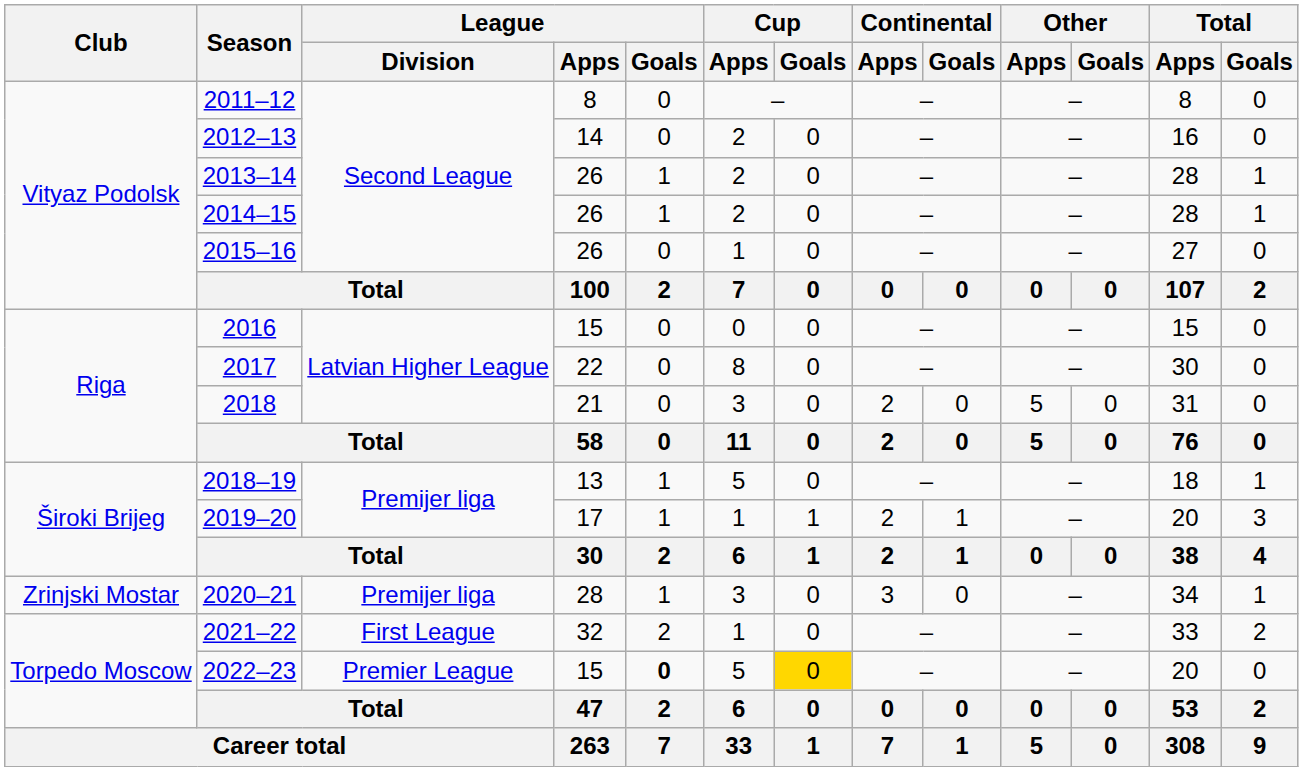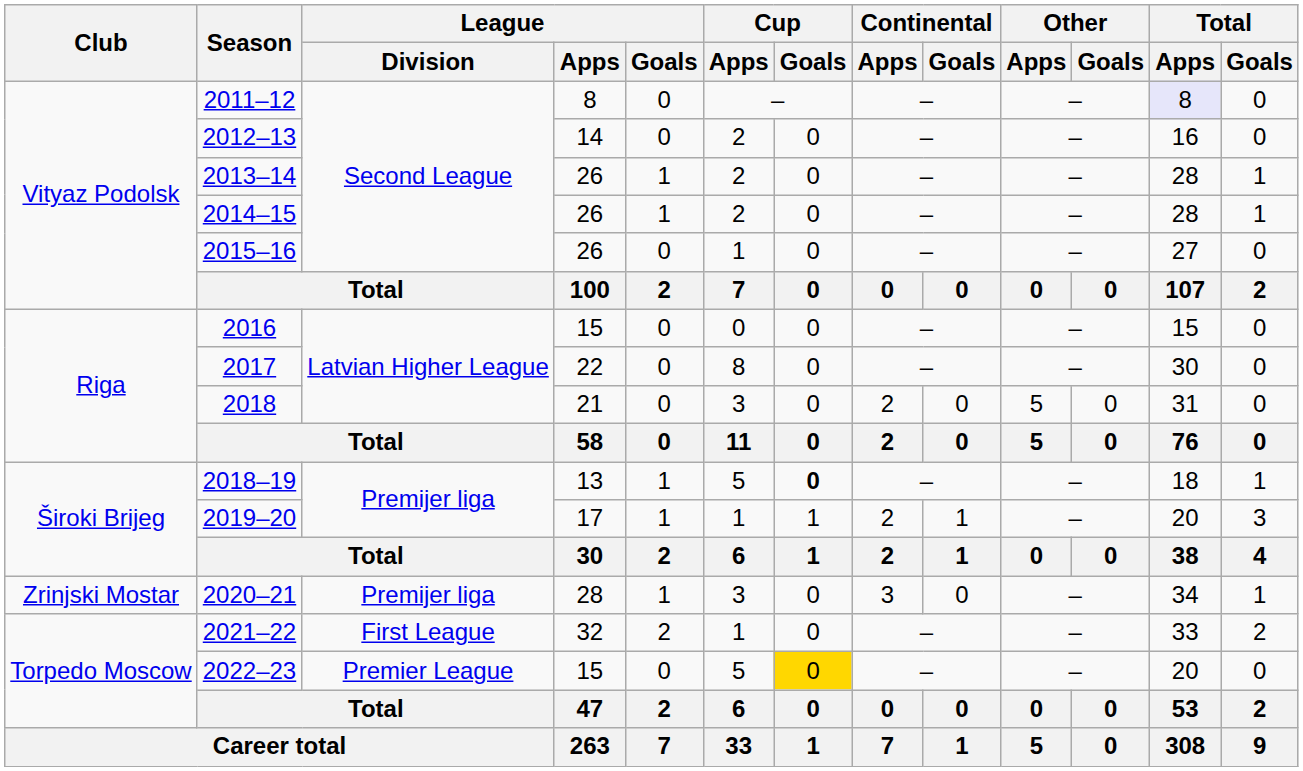(1185, 99) no background -> (1185, 99) lavender background
(813, 480) normal -> (813, 480) bold
(664, 670) bold -> (664, 670) normal
